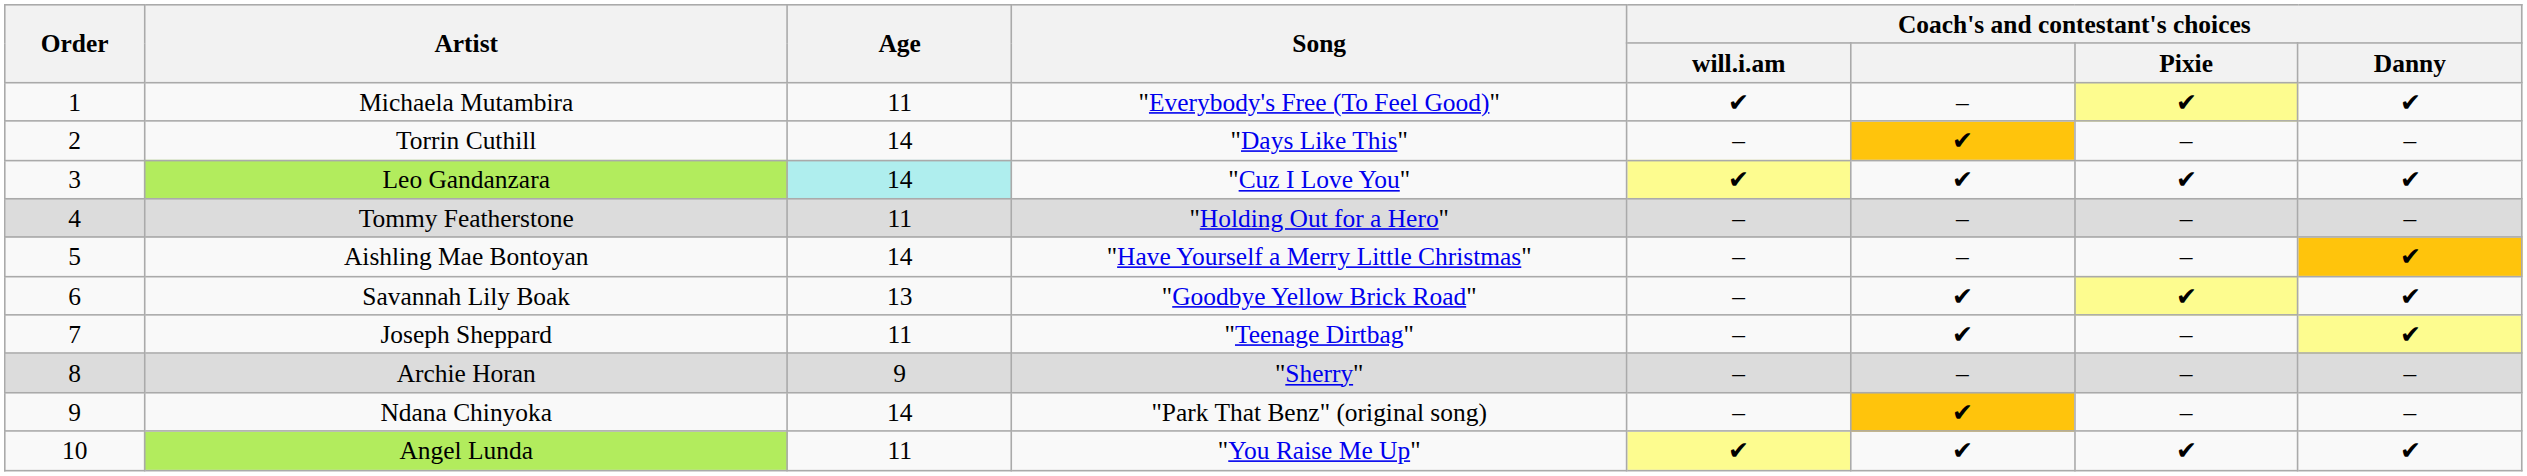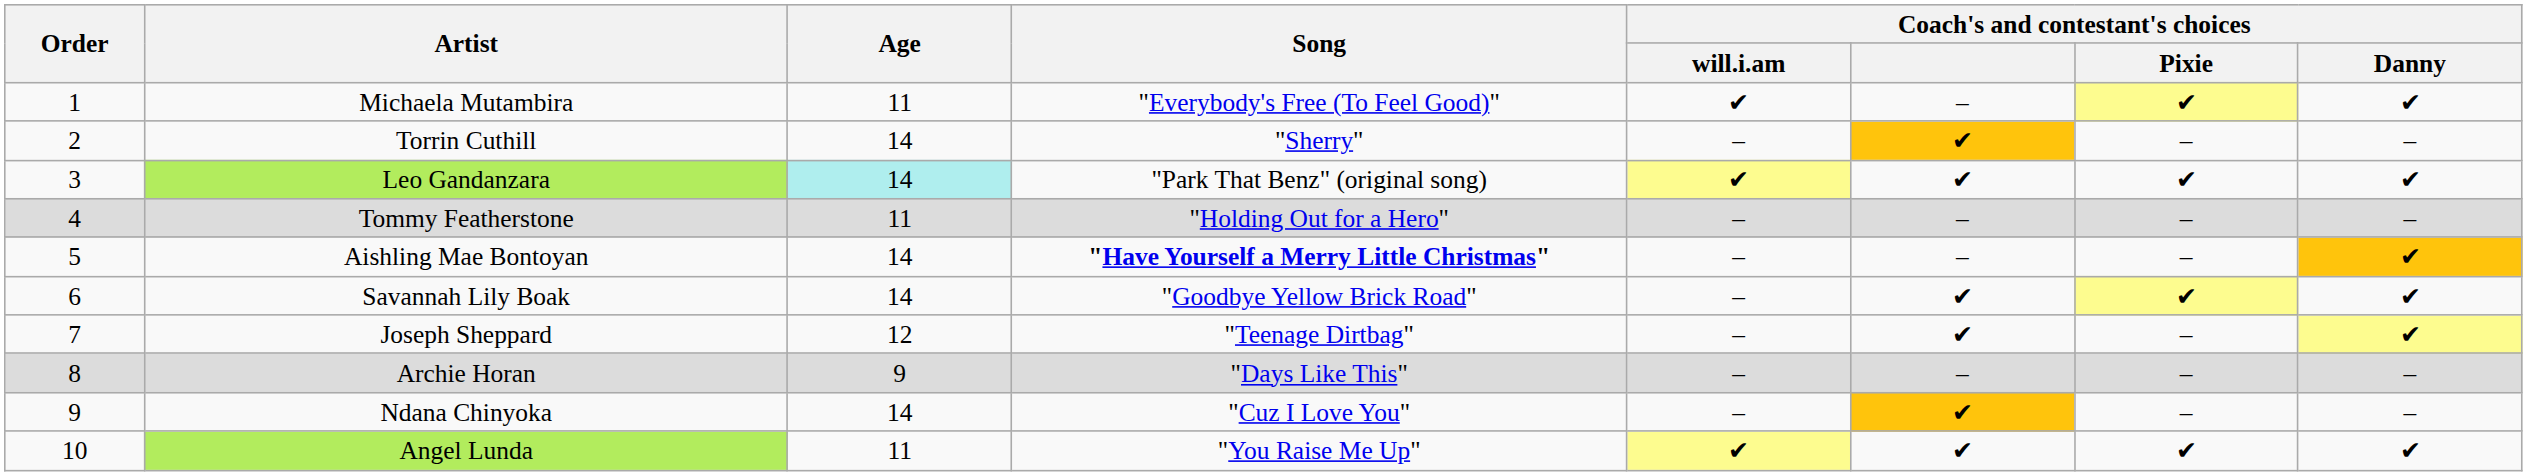(1319, 140) "Days Like This" -> (1319, 140) "Sherry"
(1319, 179) "Cuz I Love You" -> (1319, 179) "Park That Benz" (original song)
(1319, 257) normal -> (1319, 257) bold
(900, 295) 13 -> (900, 295) 14
(900, 334) 11 -> (900, 334) 12
(1319, 373) "Sherry" -> (1319, 373) "Days Like This"
(1319, 412) "Park That Benz" (original song) -> (1319, 412) "Cuz I Love You"
